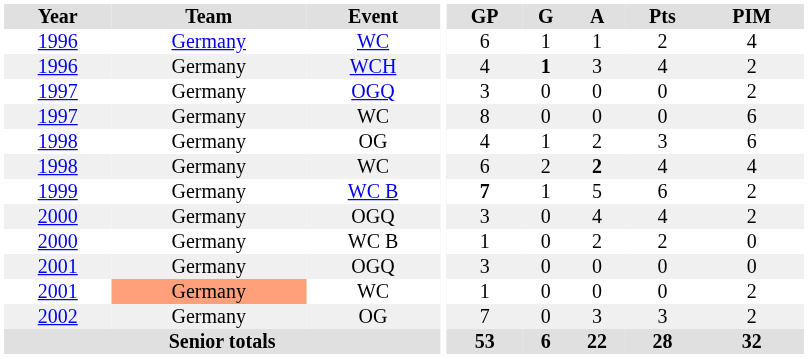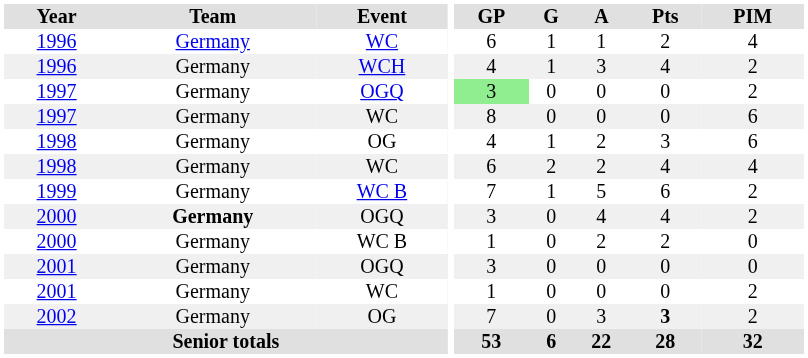(546, 66) bold -> (551, 66) normal
(485, 91) no background -> (491, 91) lightgreen background
(597, 166) bold -> (601, 166) normal
(485, 191) bold -> (491, 191) normal
(209, 216) normal -> (213, 216) bold
(209, 291) lightsalmon background -> (213, 291) no background
(662, 316) normal -> (665, 316) bold
